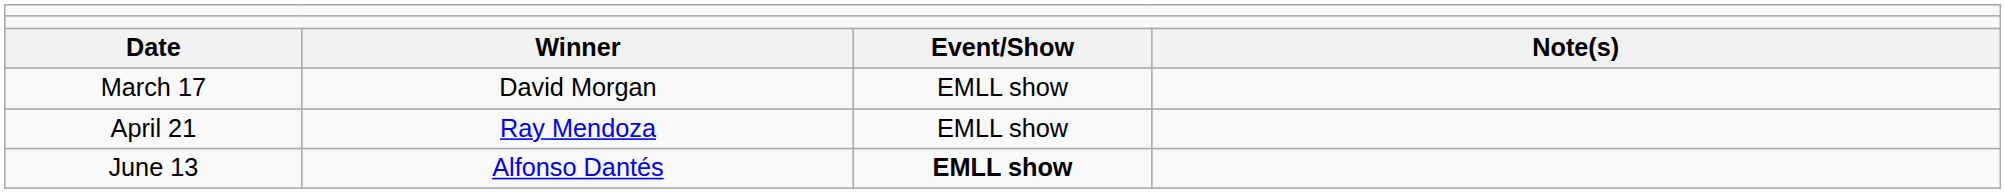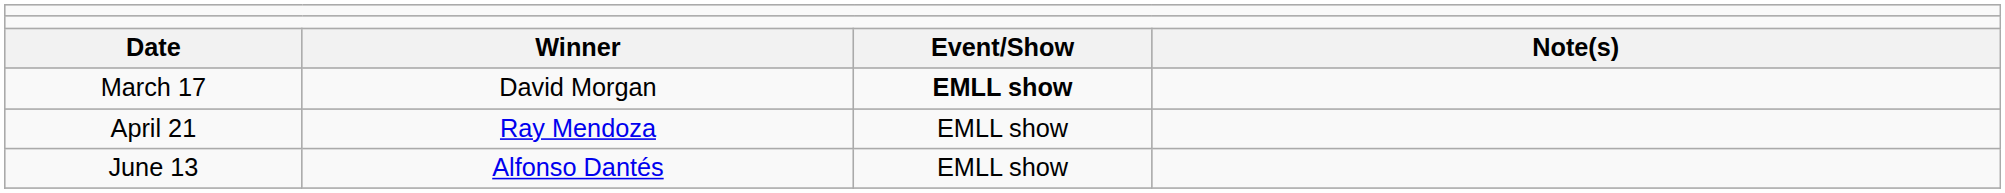(1003, 87) normal -> (1003, 87) bold
(1003, 168) bold -> (1003, 168) normal
